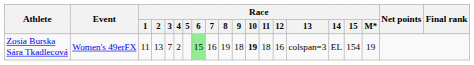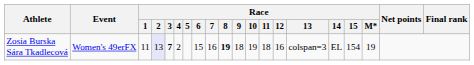(158, 47) no background -> (158, 47) lavender background
(170, 47) normal -> (170, 47) bold
(198, 47) lightgreen background -> (198, 47) no background
(225, 47) normal -> (225, 47) bold
(253, 47) bold -> (253, 47) normal
